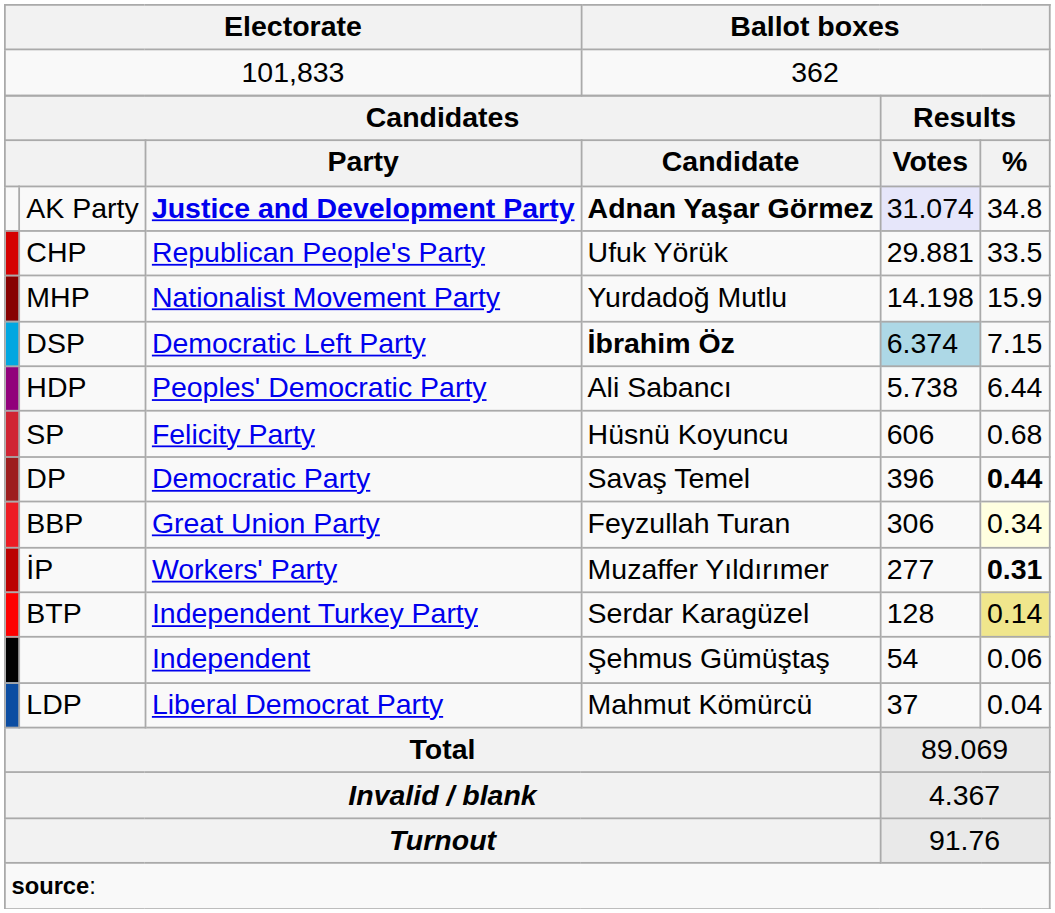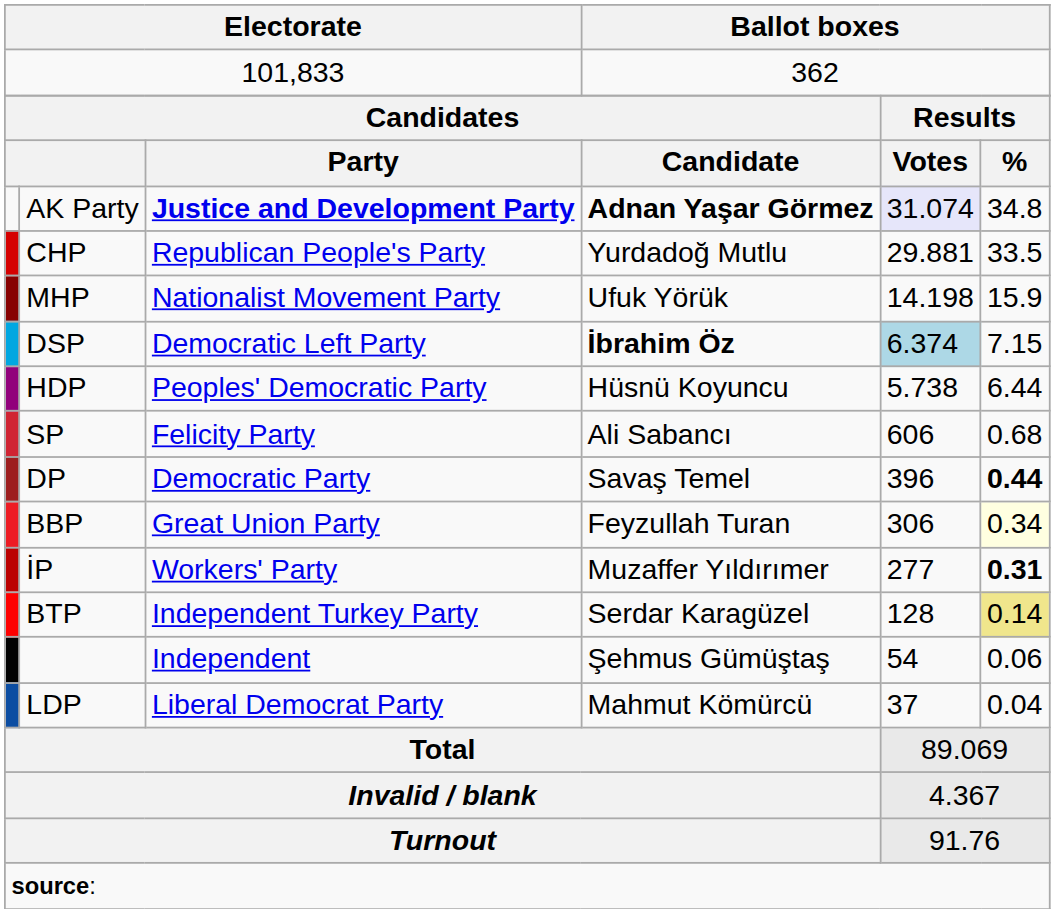(658, 252) Ufuk Yörük -> (687, 252) Yurdadoğ Mutlu
(687, 298) Yurdadoğ Mutlu -> (658, 298) Ufuk Yörük
(660, 388) Ali Sabancı -> (688, 388) Hüsnü Koyuncu
(688, 433) Hüsnü Koyuncu -> (660, 433) Ali Sabancı
